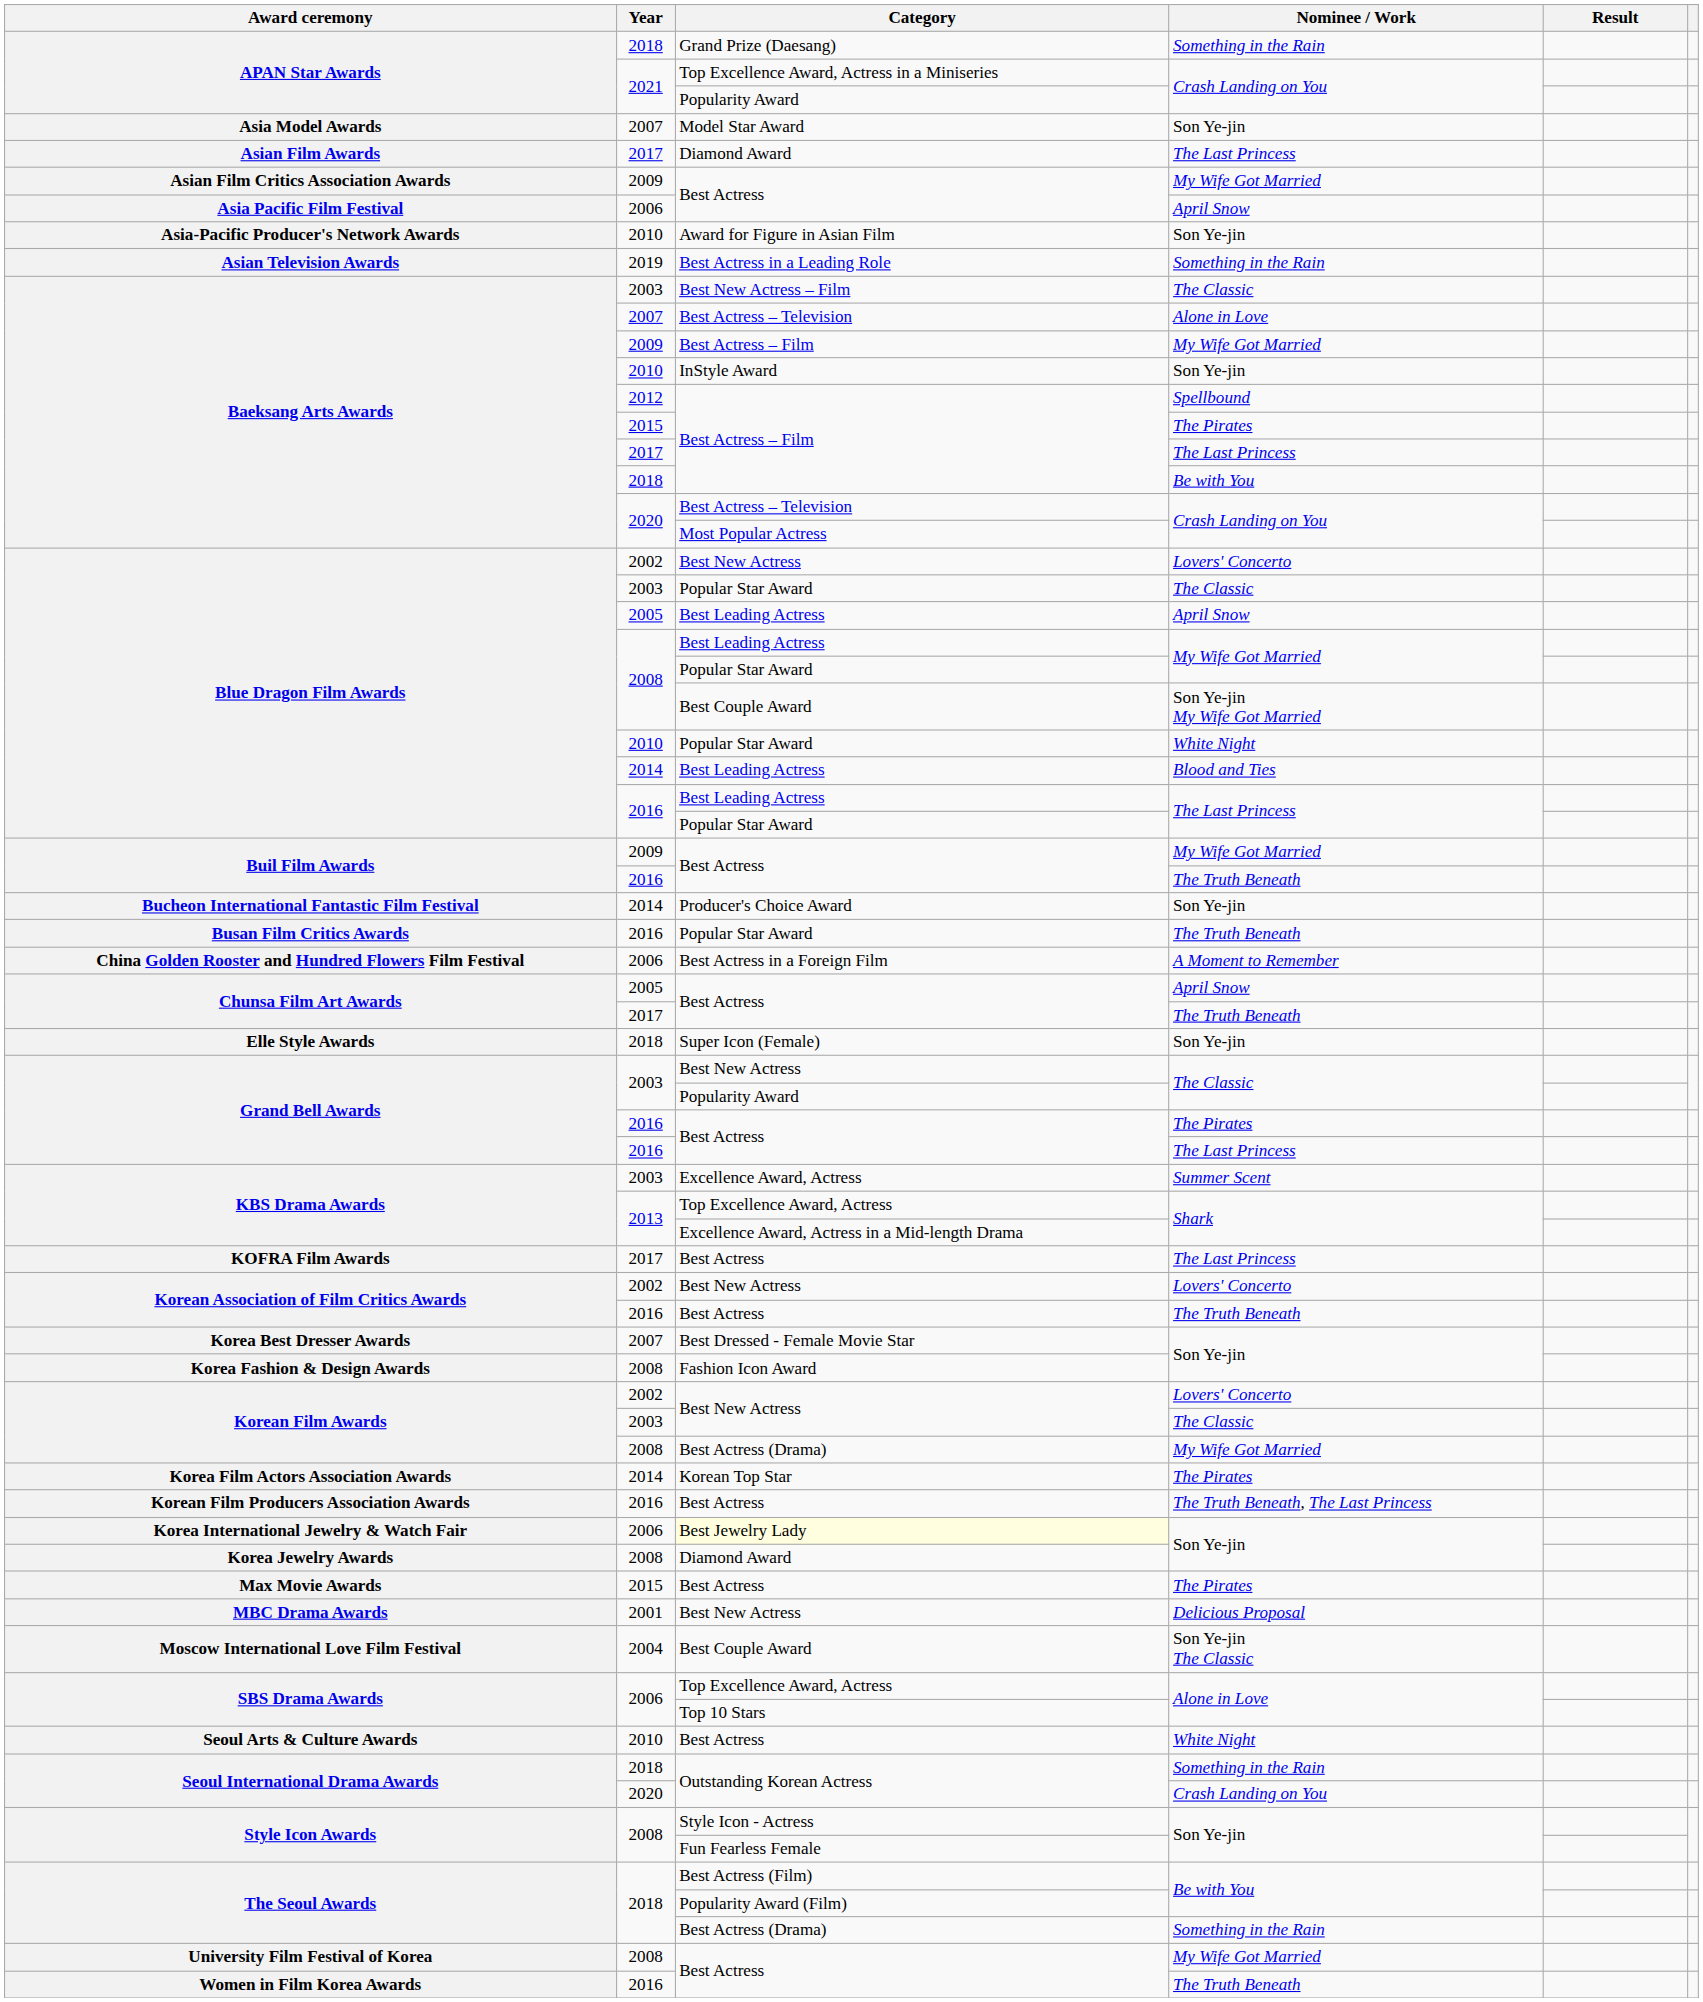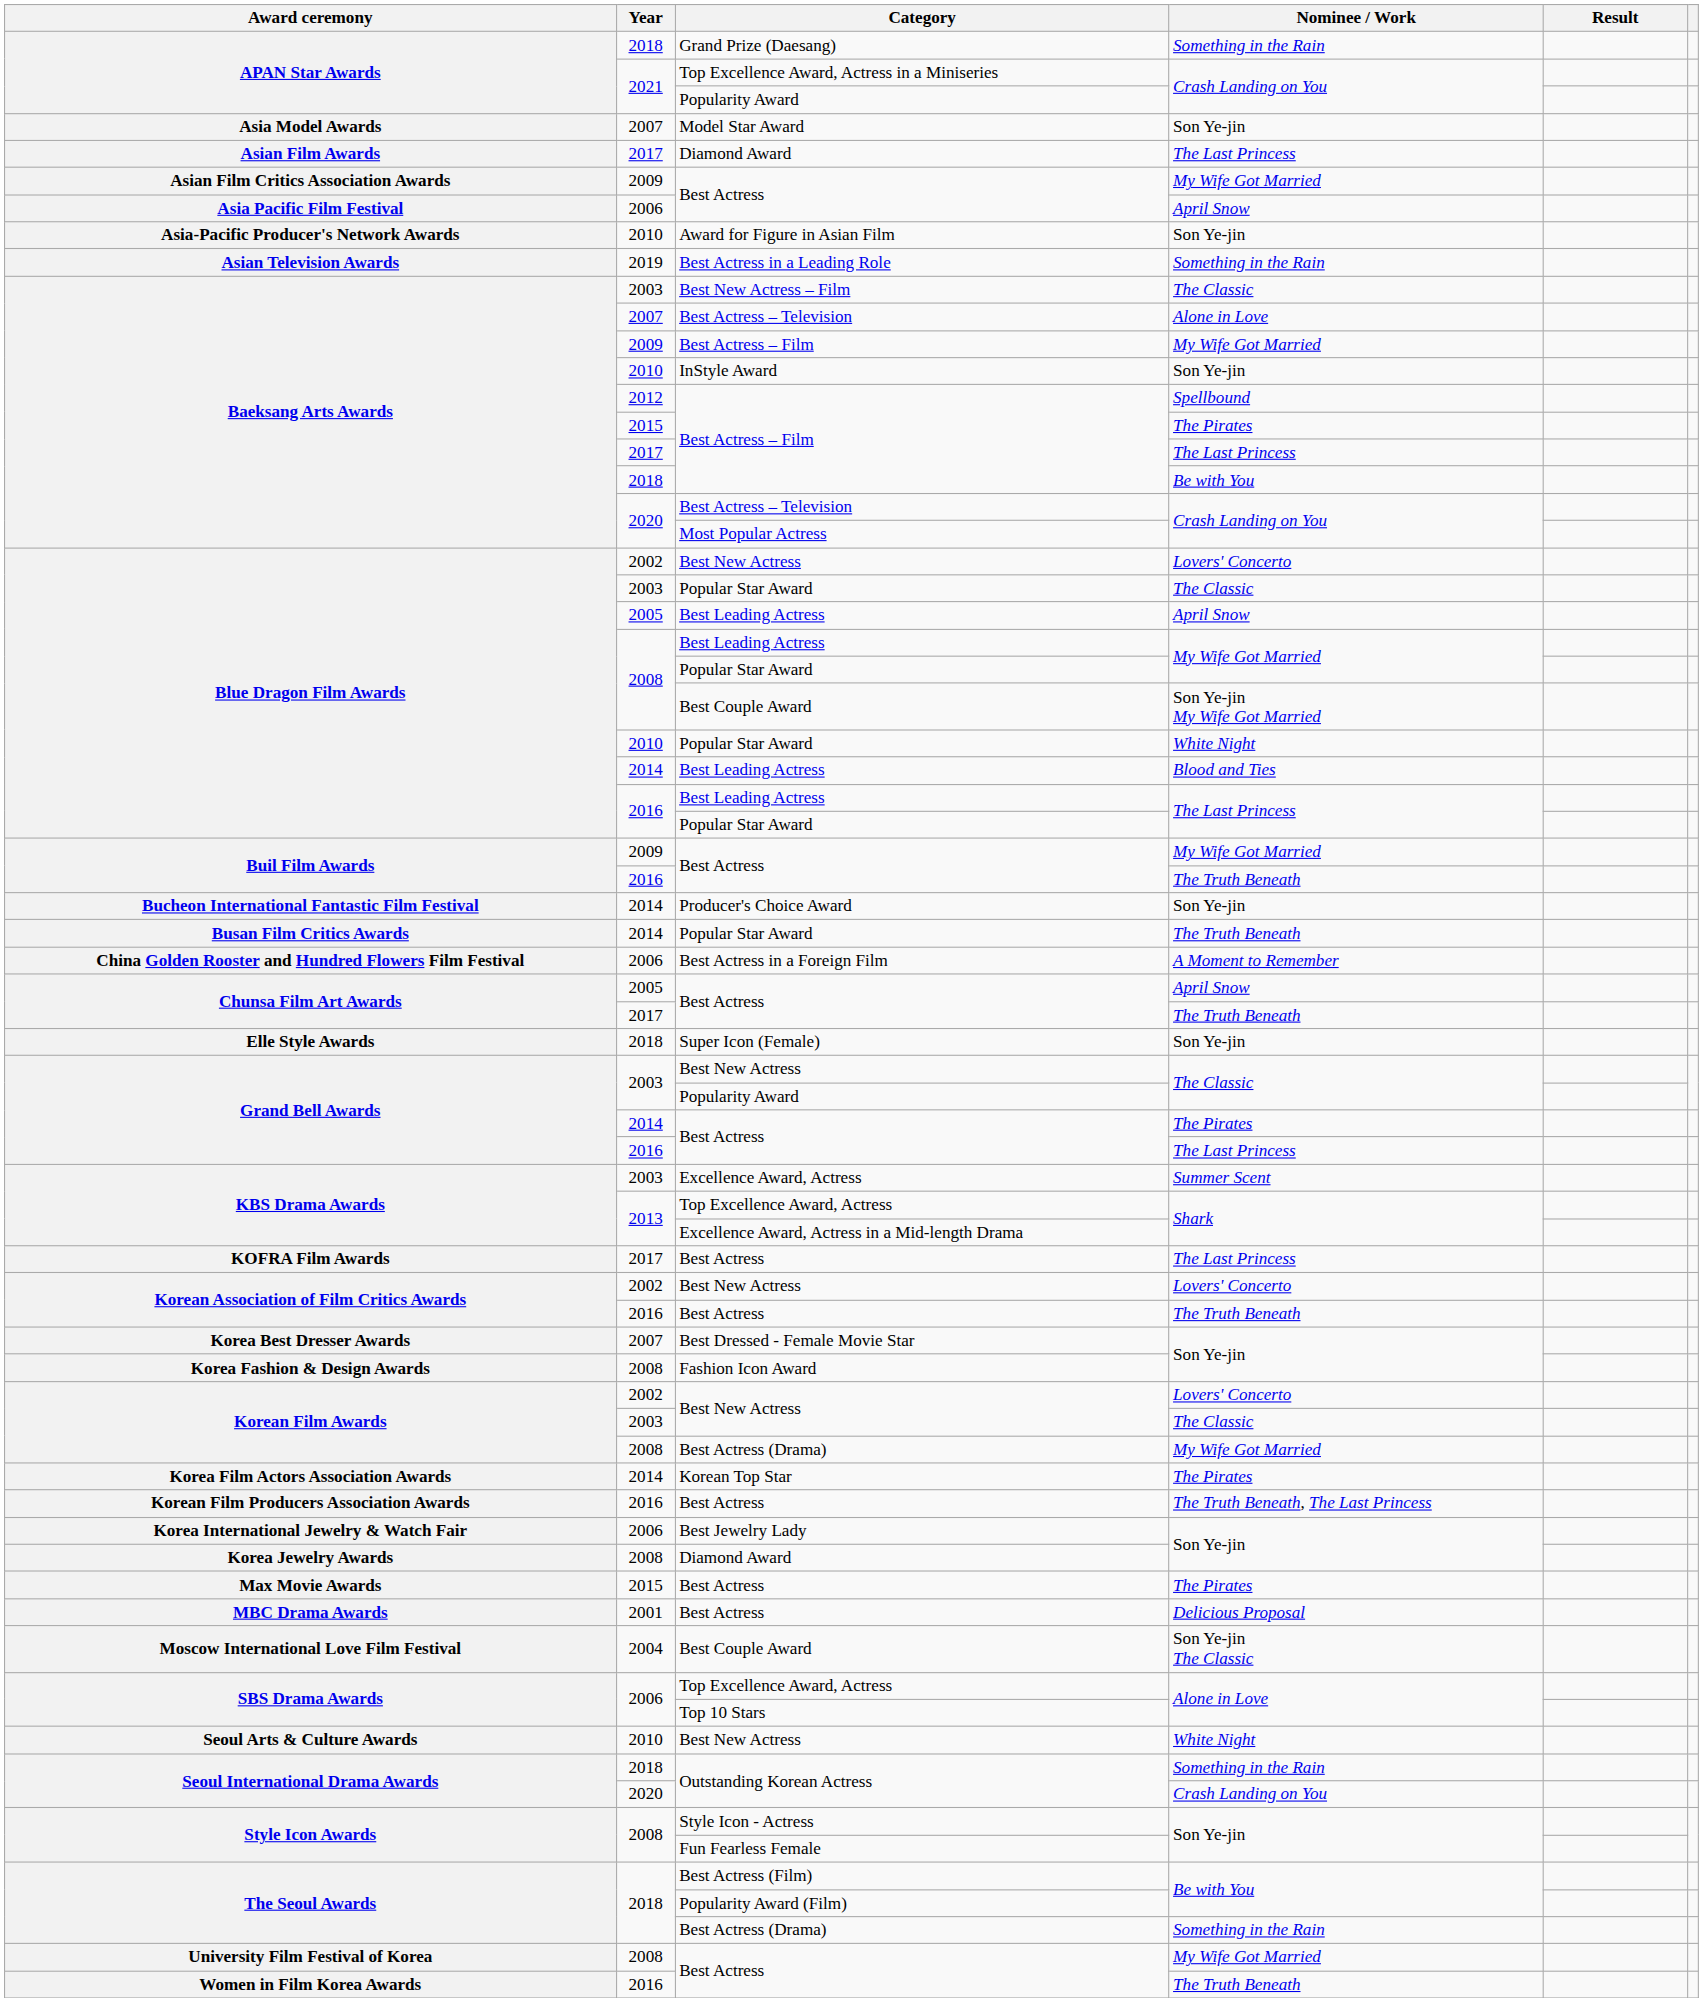(646, 933) 2016 -> (646, 933) 2014
(646, 1123) 2016 -> (646, 1123) 2014
(743, 1530) lightyellow background -> (743, 1530) no background
(740, 1612) Best New Actress -> (722, 1612) Best Actress
(722, 1739) Best Actress -> (740, 1739) Best New Actress
